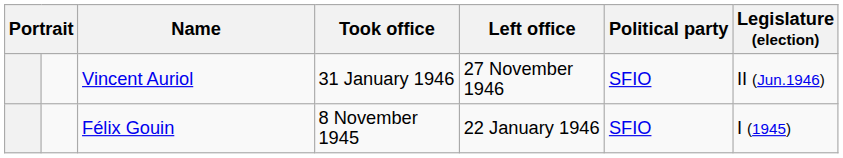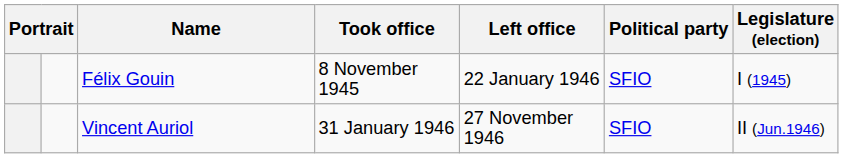rows swapped: (128, 128) <-> (138, 78)
